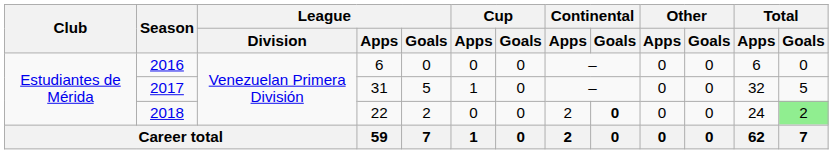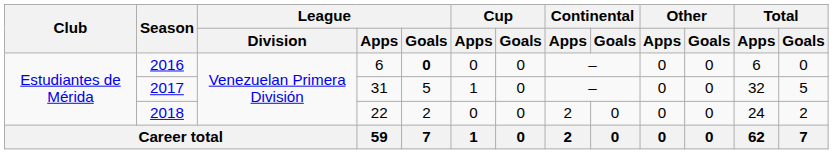(426, 64) normal -> (426, 64) bold
(615, 112) bold -> (615, 112) normal
(803, 112) lightgreen background -> (803, 112) no background
